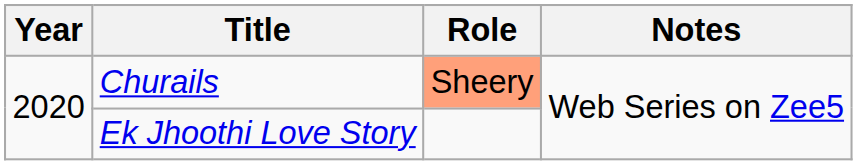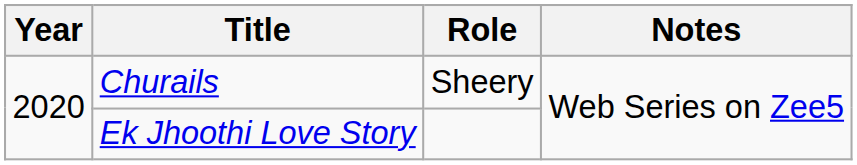(482, 81) lightsalmon background -> (482, 81) no background
